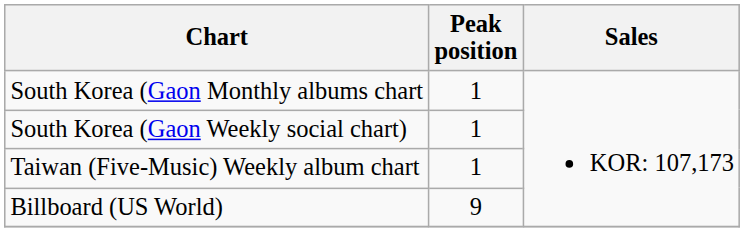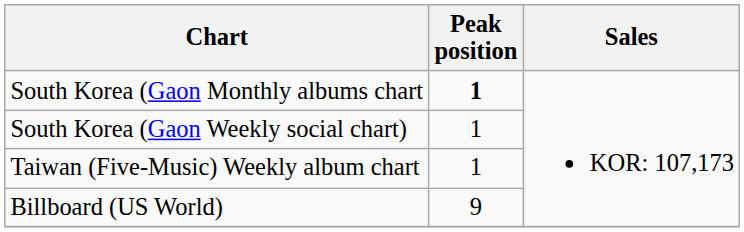(476, 90) normal -> (476, 90) bold
